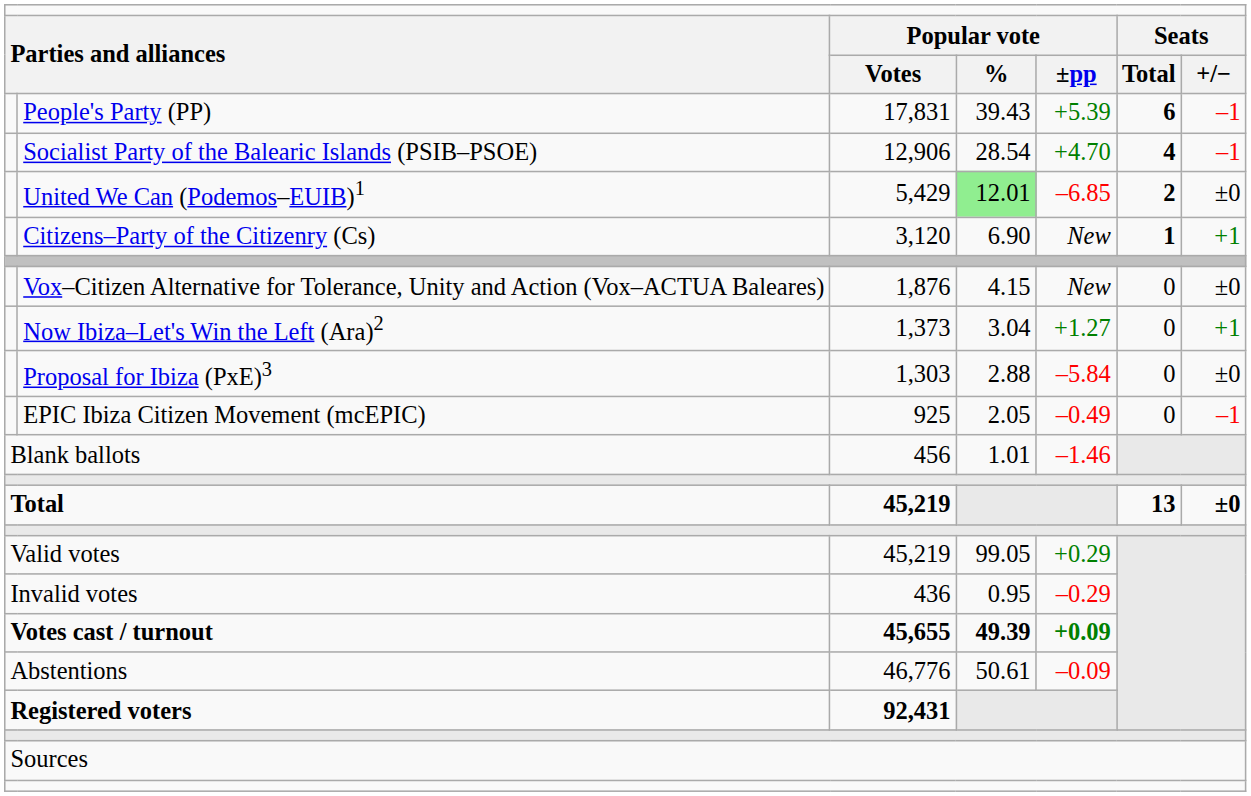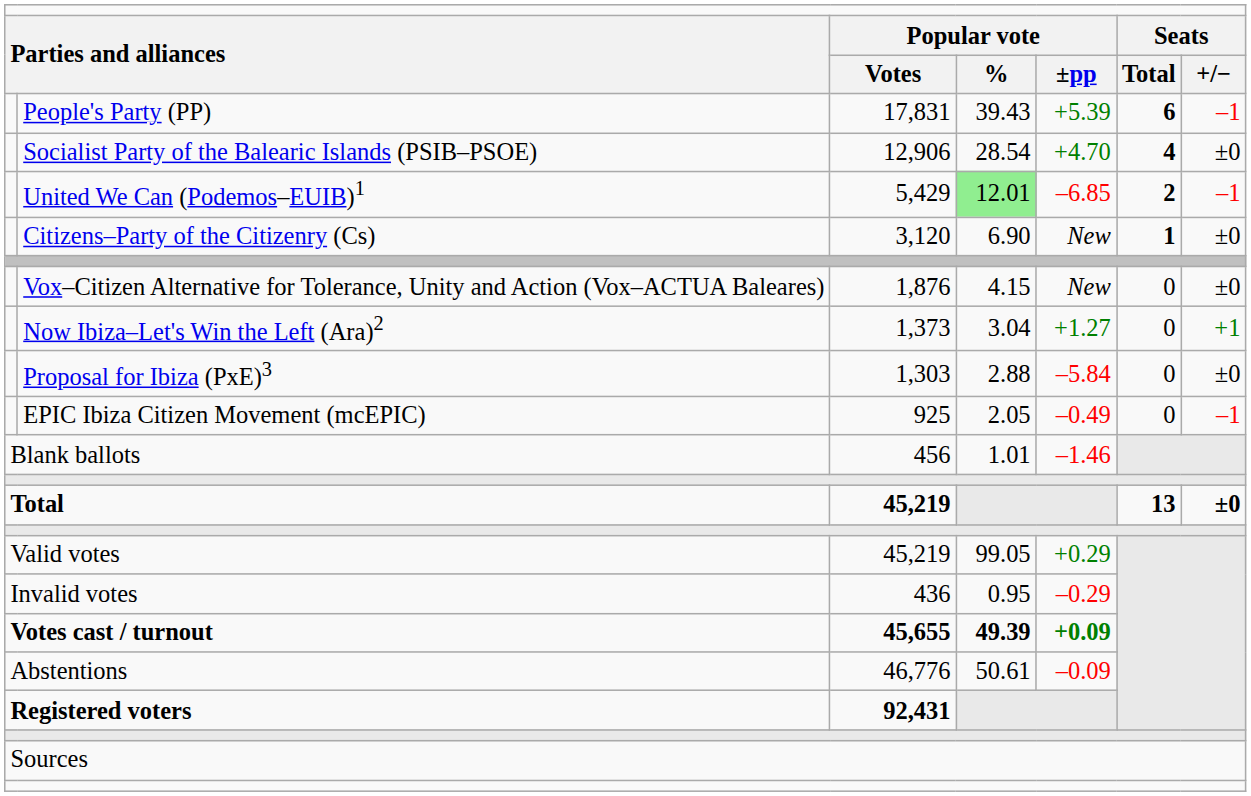(1228, 151) –1 -> (1228, 151) ±0
(1228, 193) ±0 -> (1228, 193) –1
(1227, 235) +1 -> (1228, 235) ±0
